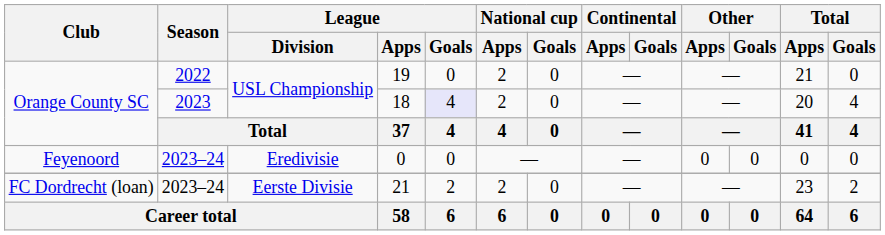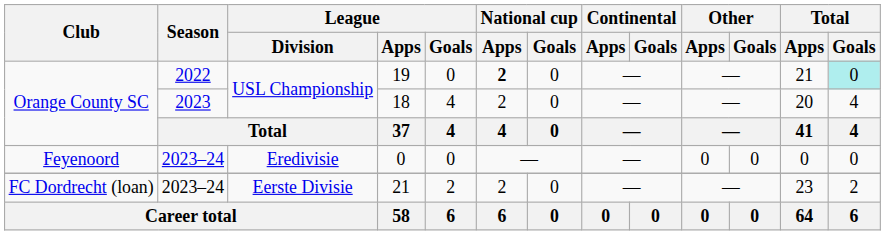(502, 74) normal -> (502, 74) bold
(854, 74) no background -> (854, 74) paleturquoise background
(451, 103) lavender background -> (451, 103) no background
